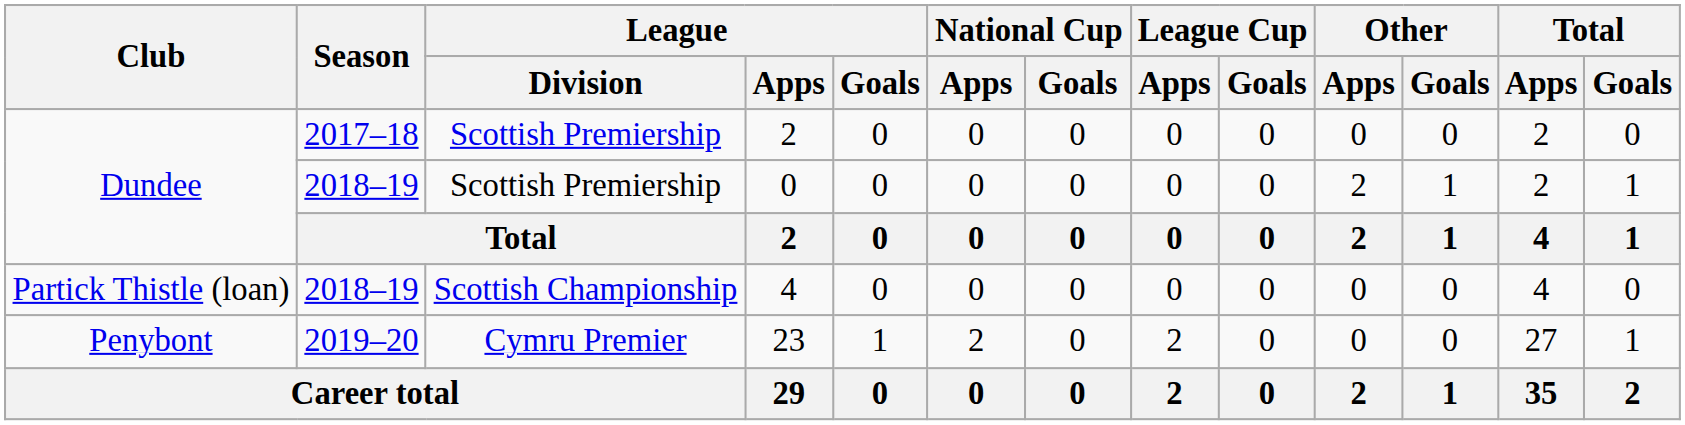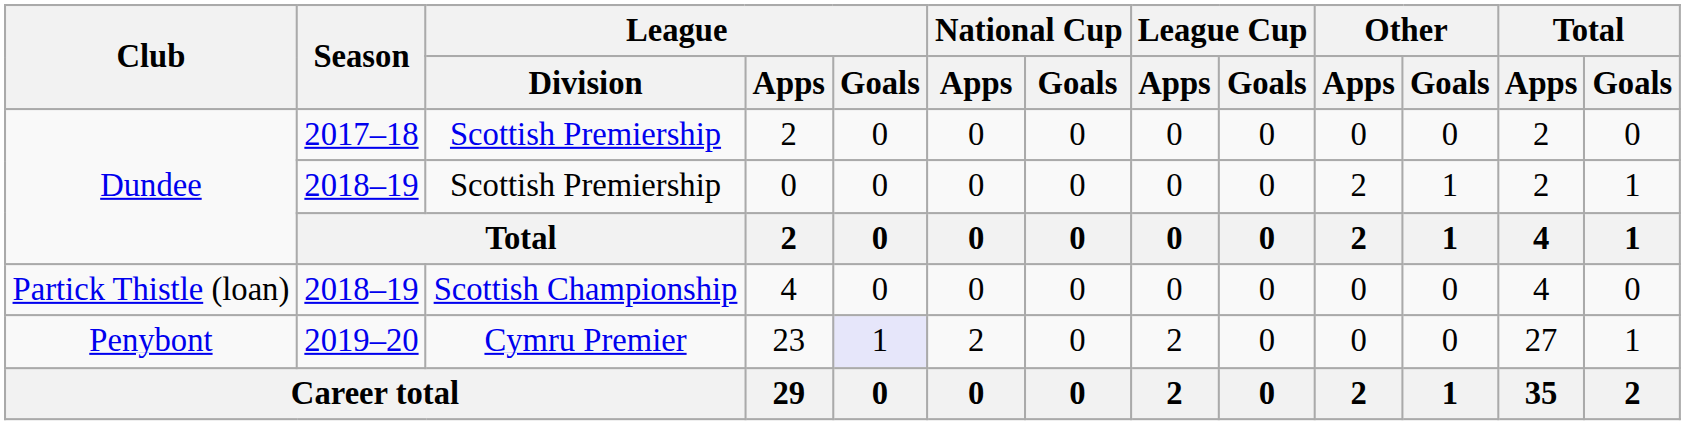(880, 340) no background -> (880, 340) lavender background
